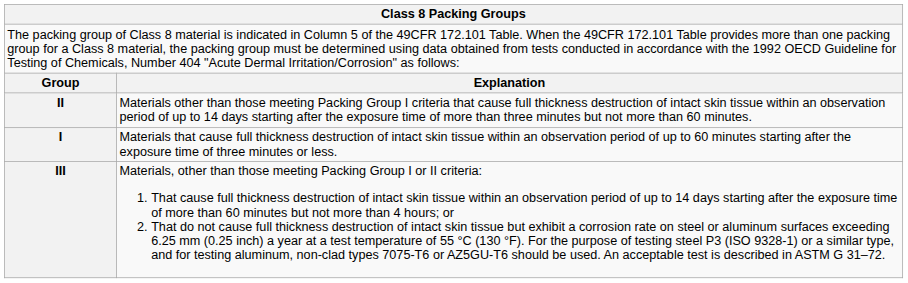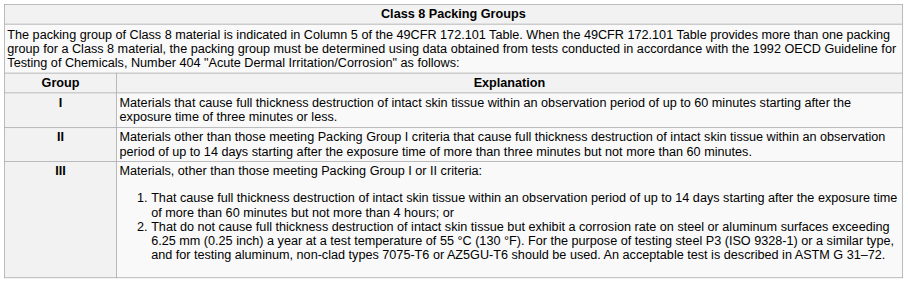rows swapped: (61, 137) <-> (61, 103)
